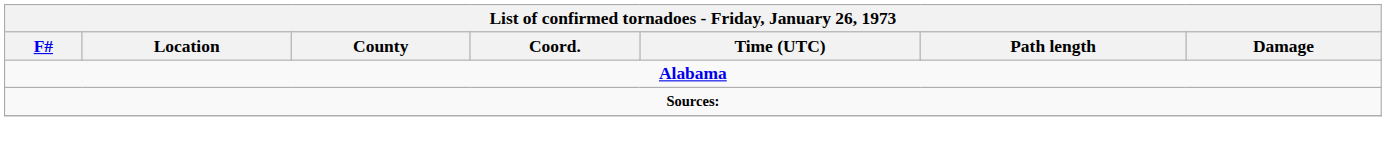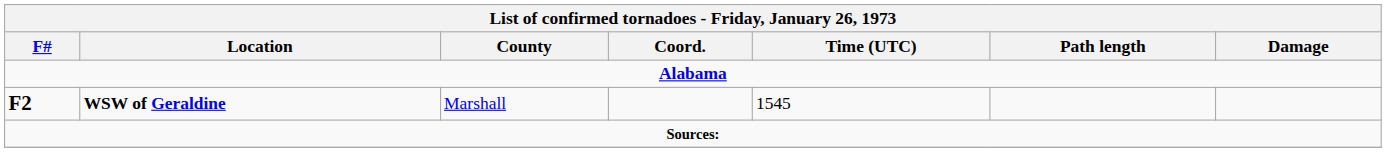+ row: (20, 103)
